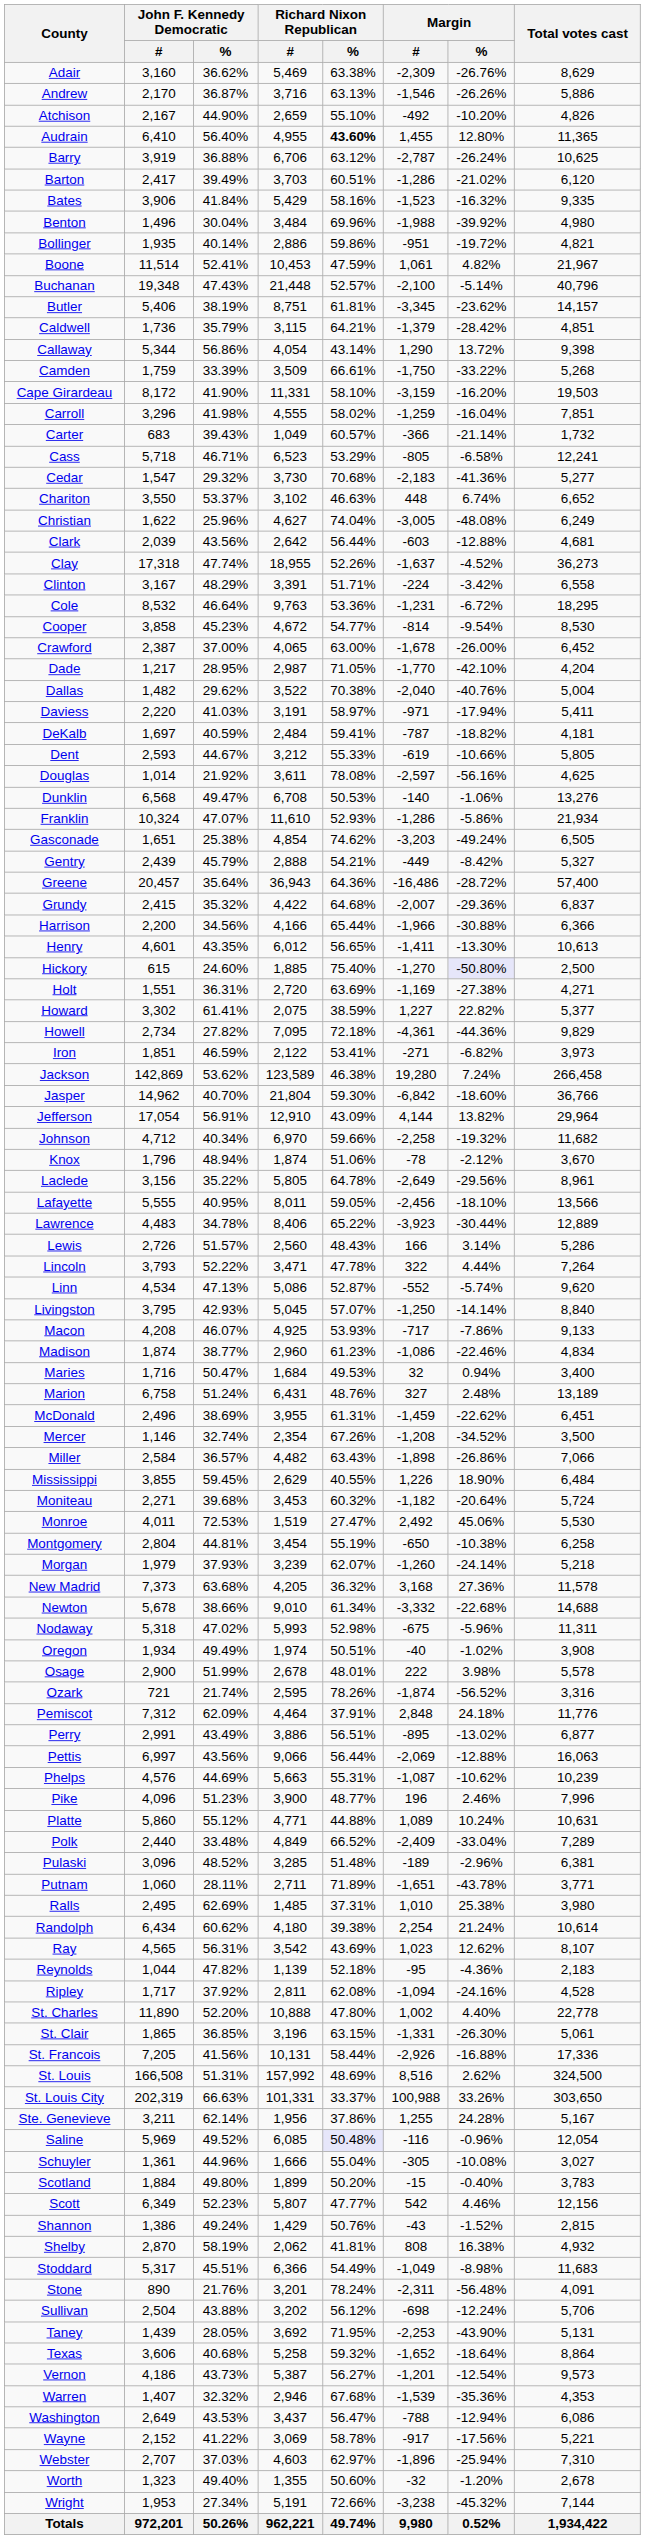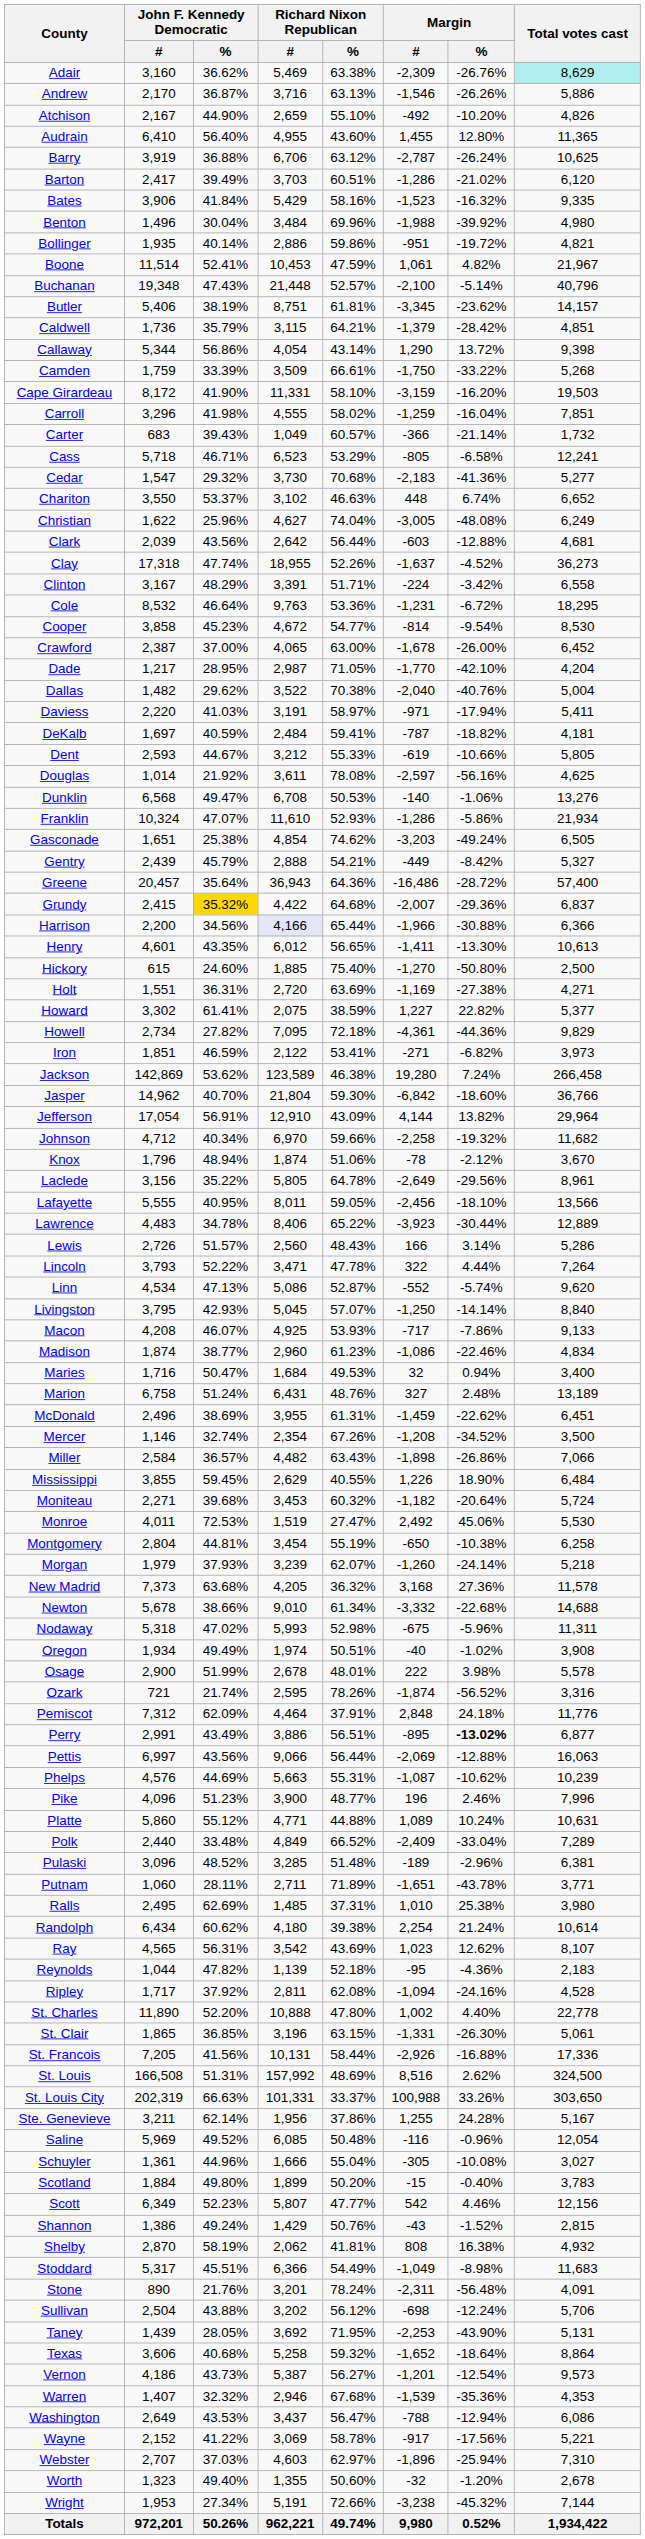(578, 72) no background -> (578, 72) paleturquoise background
(353, 136) bold -> (353, 136) normal
(225, 904) no background -> (225, 904) gold background
(290, 925) no background -> (290, 925) lavender background
(481, 968) lavender background -> (481, 968) no background
(481, 1735) normal -> (481, 1735) bold
(353, 2140) lavender background -> (353, 2140) no background
